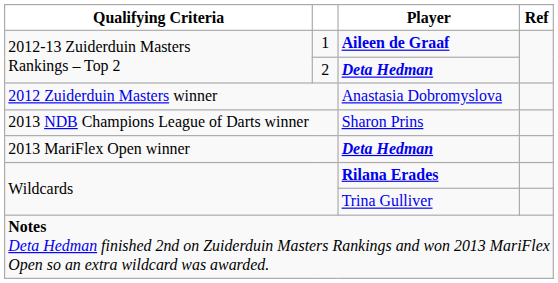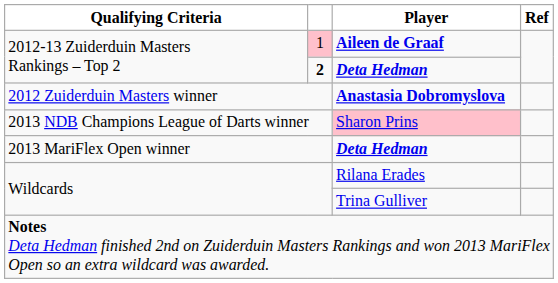(325, 43) no background -> (320, 43) pink background
(325, 69) normal -> (320, 69) bold
(422, 95) normal -> (421, 95) bold
(383, 122) no background -> (377, 122) pink background
(390, 174) bold -> (380, 174) normal
